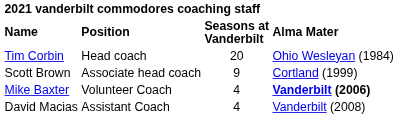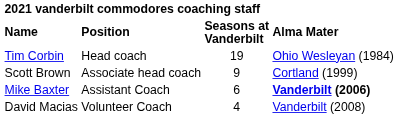(237, 56) 20 -> (237, 56) 19
(127, 90) Volunteer Coach -> (126, 90) Assistant Coach
(237, 90) 4 -> (237, 90) 6
(126, 107) Assistant Coach -> (127, 107) Volunteer Coach
